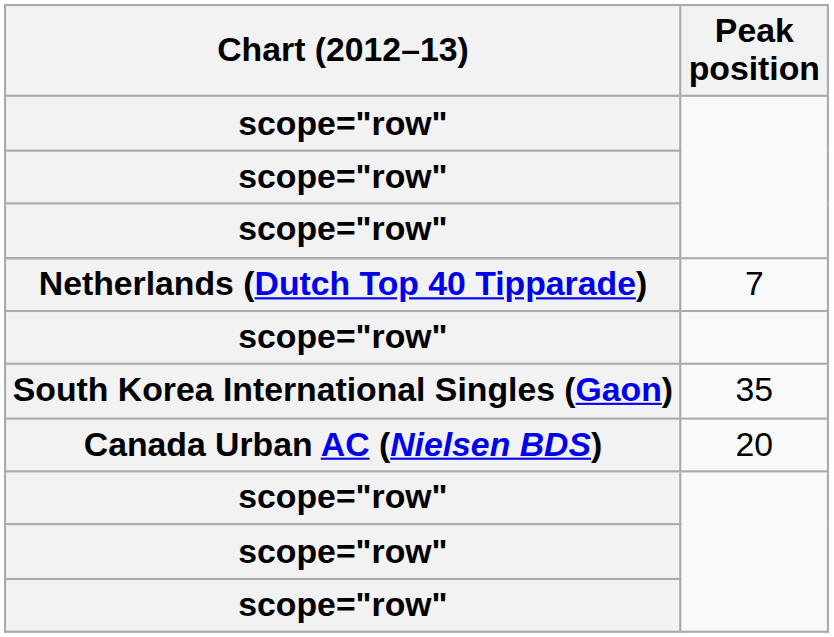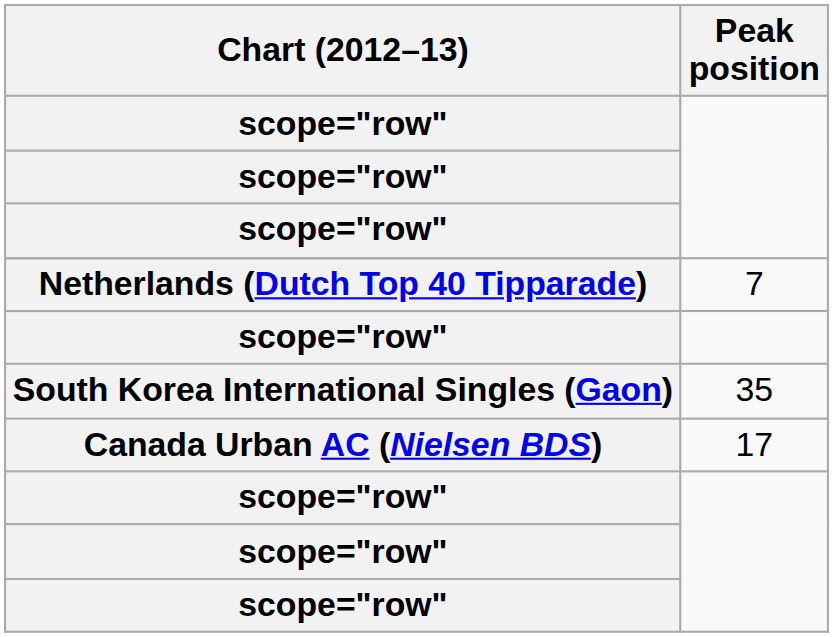(754, 444) 20 -> (754, 444) 17
